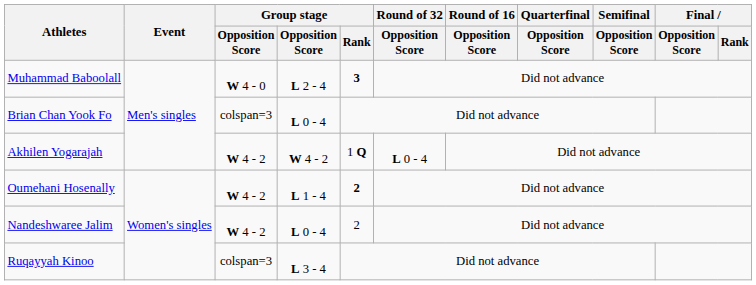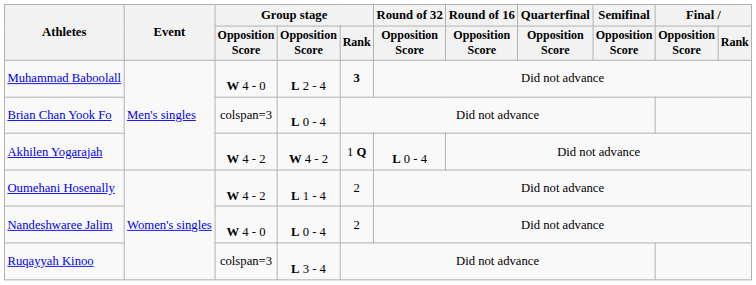(357, 188) bold -> (357, 188) normal
(246, 232) W 4 - 2 -> (246, 232) W 4 - 0
